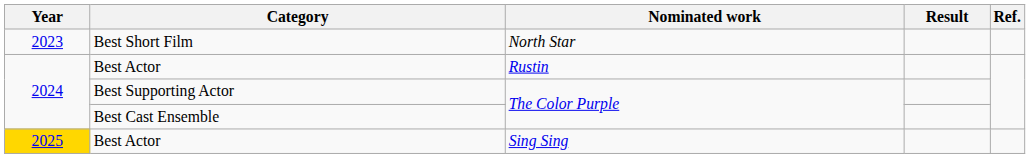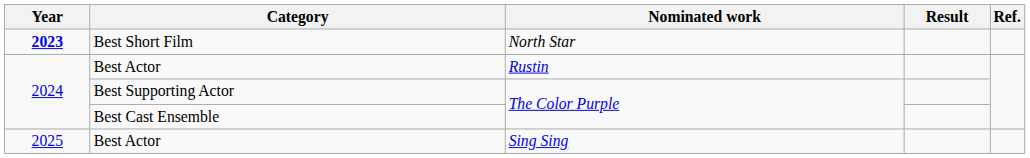(47, 41) normal -> (47, 41) bold
(47, 141) gold background -> (47, 141) no background
